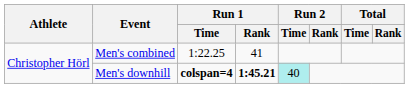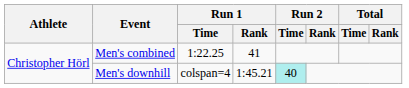(207, 73) bold -> (205, 73) normal
(257, 73) bold -> (254, 73) normal
